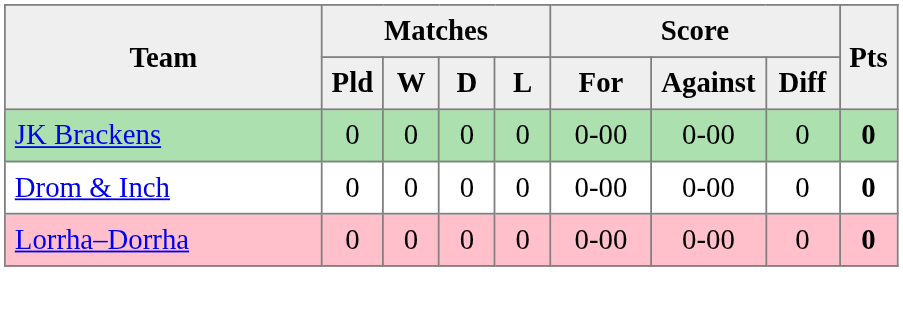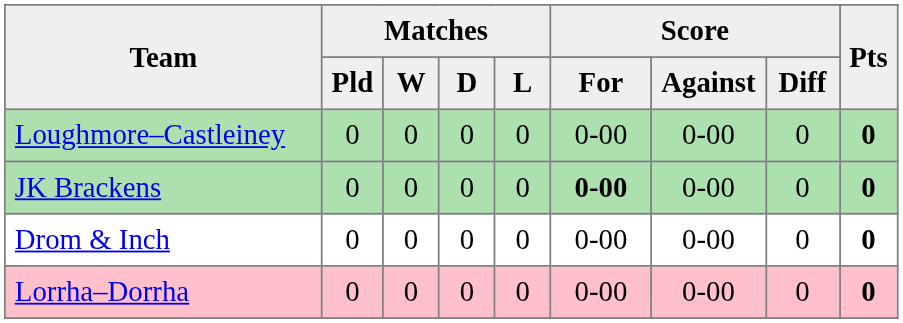+ row: (150, 134)
(601, 134) normal -> (601, 187) bold
